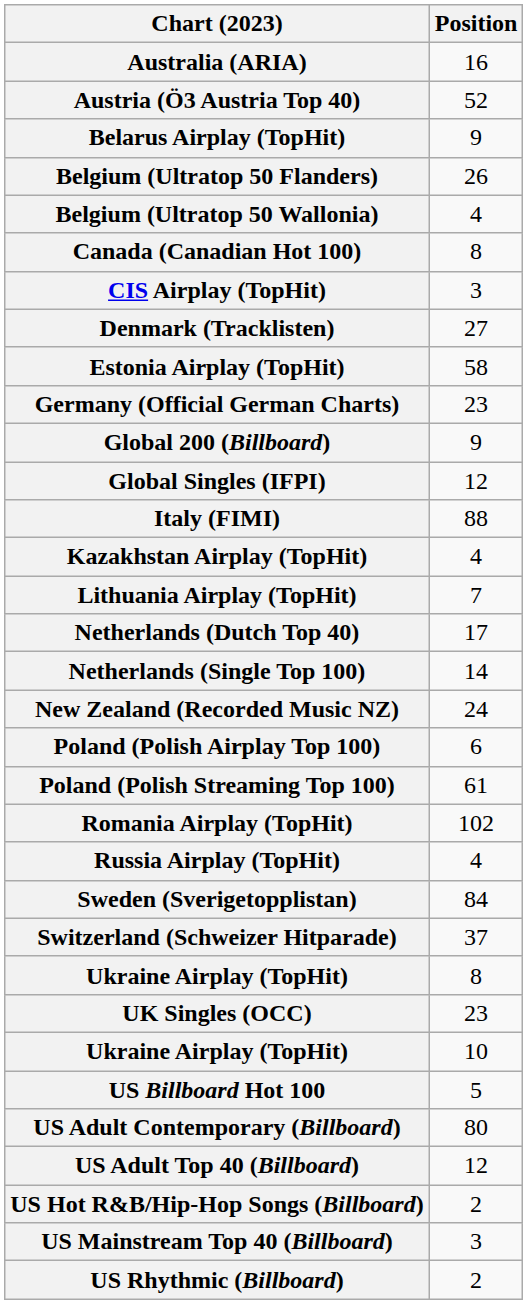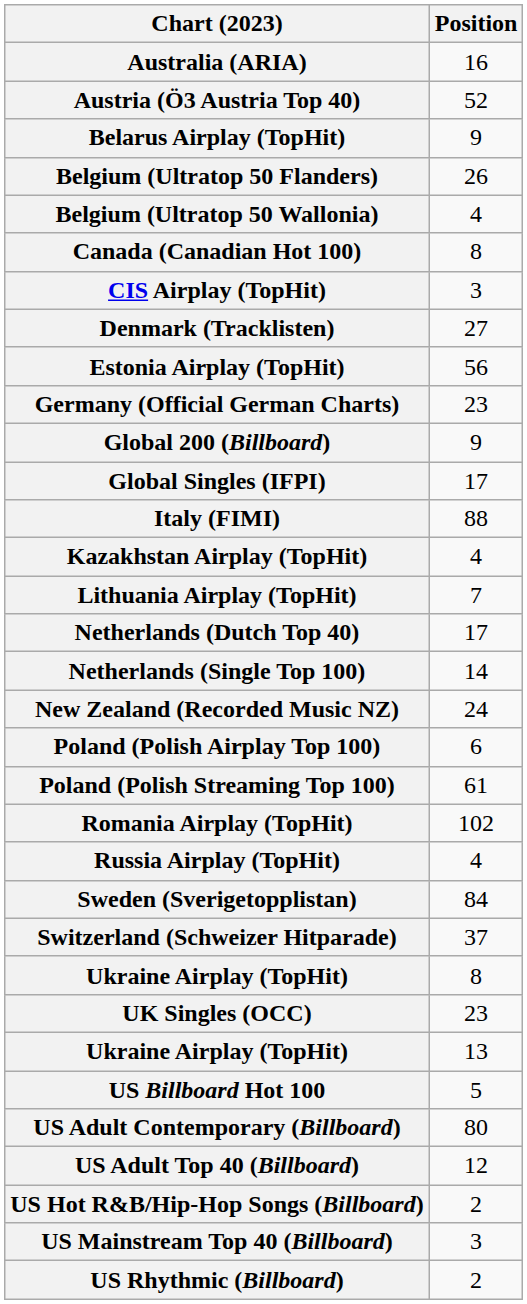(476, 366) 58 -> (476, 366) 56
(476, 480) 12 -> (476, 480) 17
(476, 1051) 10 -> (476, 1051) 13
